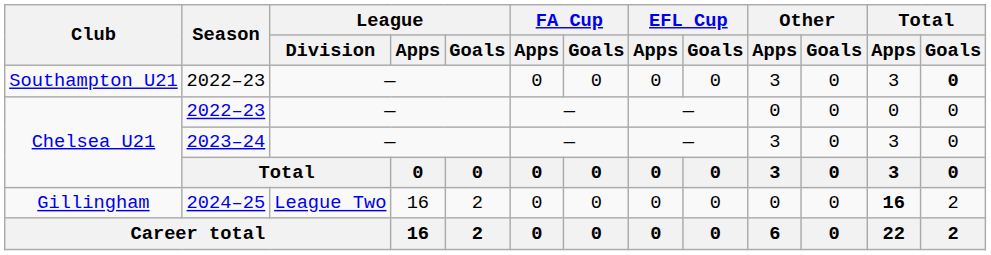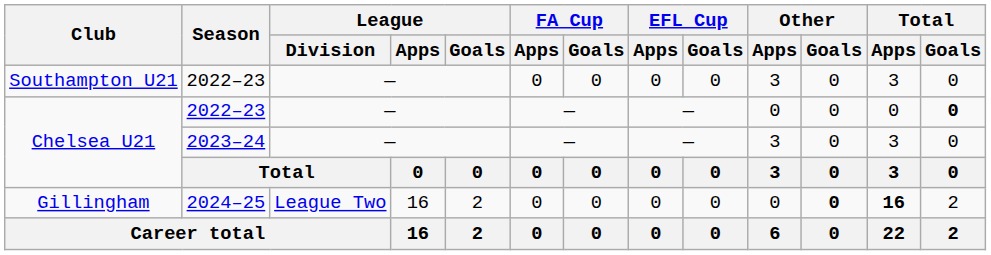(953, 81) bold -> (953, 81) normal
(953, 112) normal -> (953, 112) bold
(834, 203) normal -> (834, 203) bold
